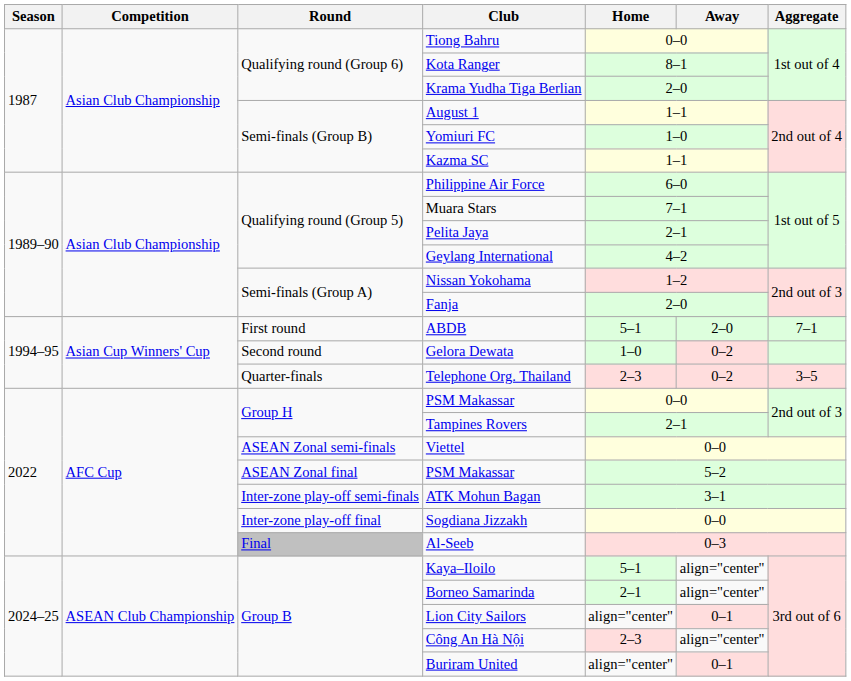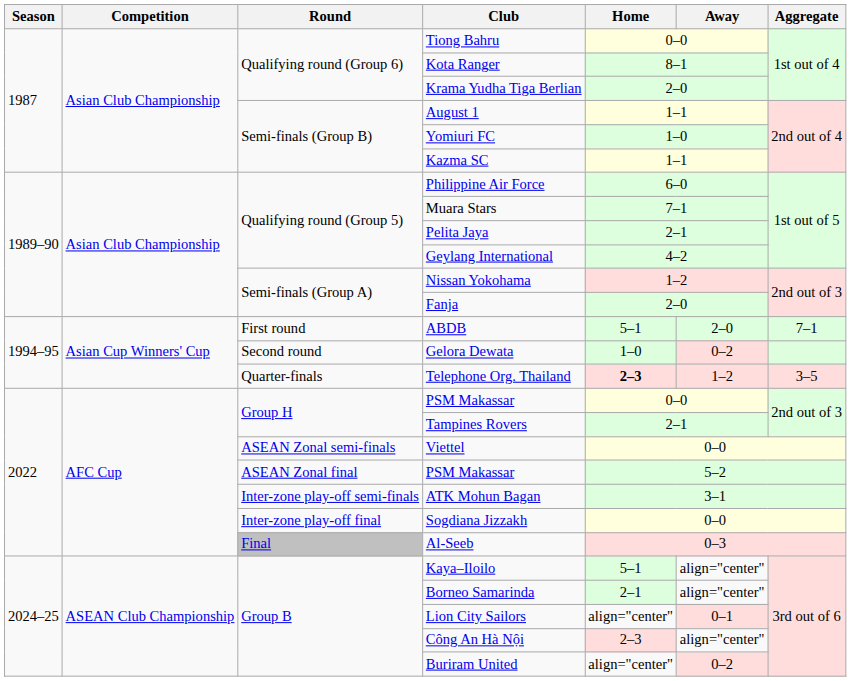(631, 376) normal -> (631, 376) bold
(722, 376) 0–2 -> (722, 376) 1–2
(722, 664) 0–1 -> (722, 664) 0–2
